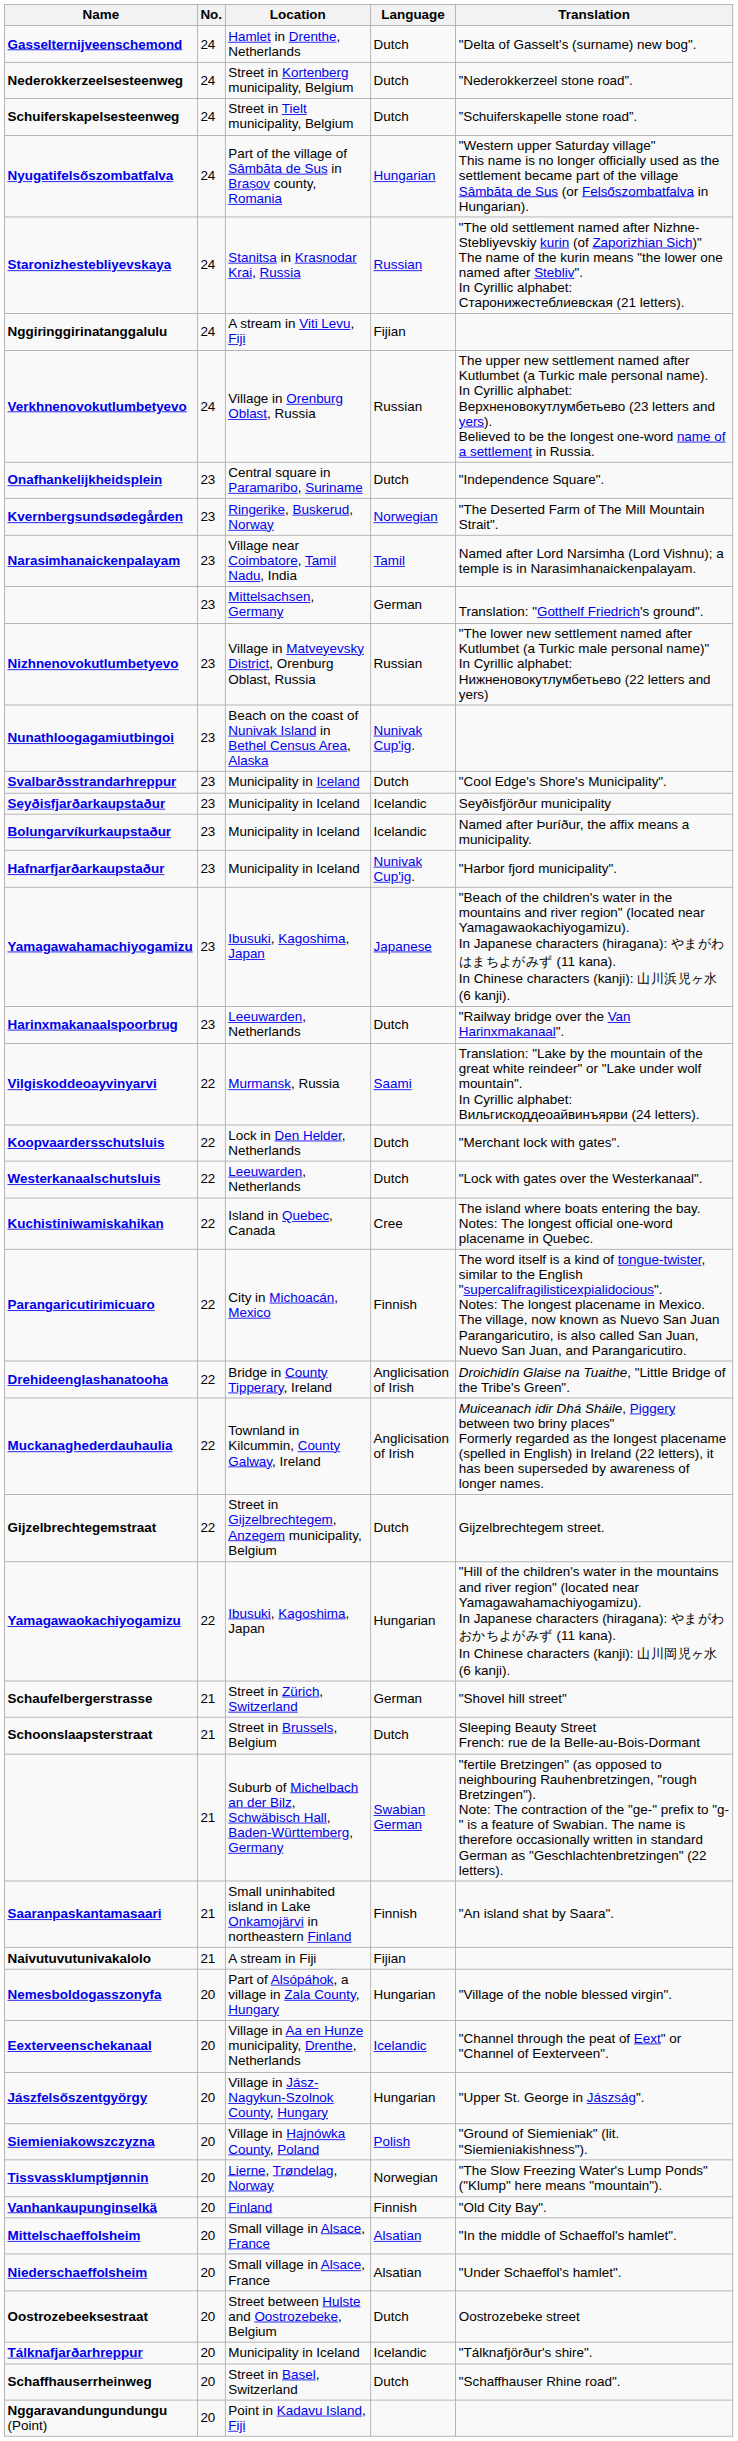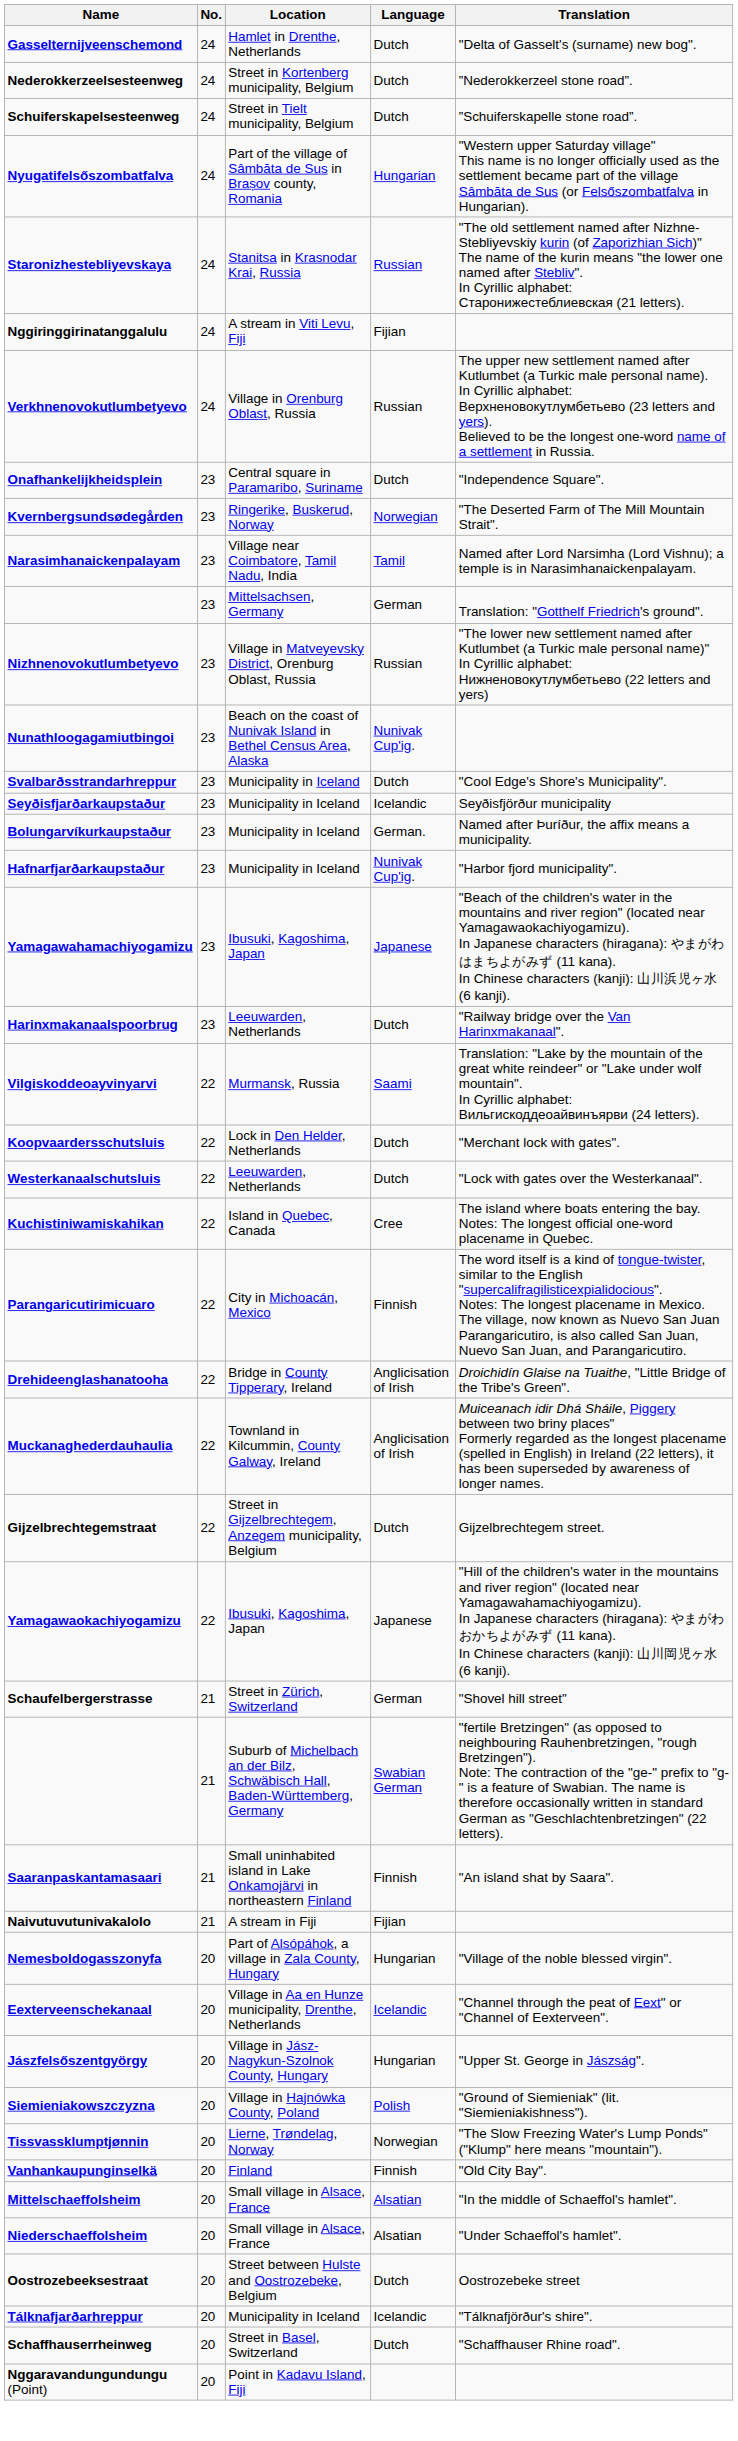(400, 832) Icelandic -> (400, 832) German.
(405, 1621) Hungarian -> (403, 1621) Japanese
- row: (80, 1735)
